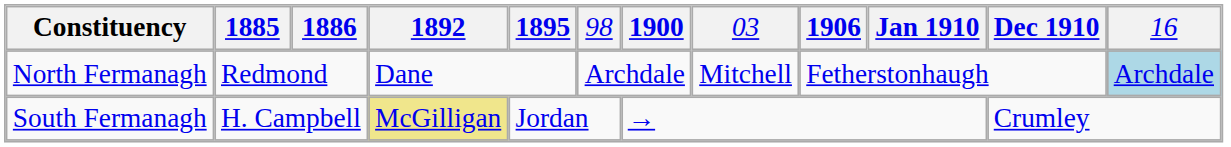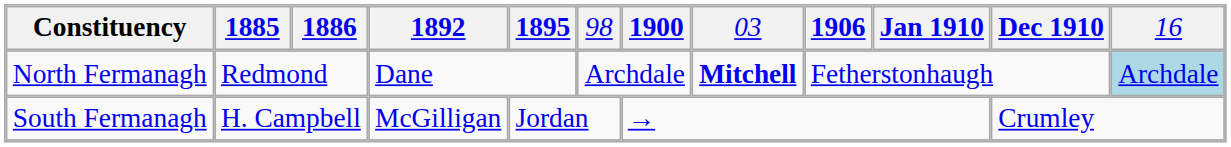(746, 73) normal -> (748, 73) bold
(438, 118) khaki background -> (438, 118) no background
